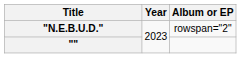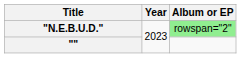(203, 28) no background -> (203, 28) lightgreen background
